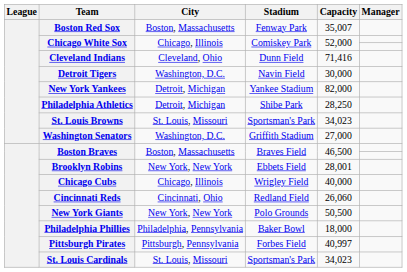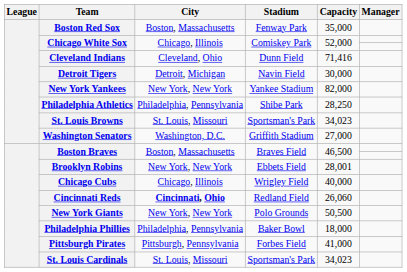(338, 27) 35,007 -> (338, 27) 35,000
(190, 74) Washington, D.C. -> (190, 74) Detroit, Michigan
(190, 89) Detroit, Michigan -> (190, 89) New York, New York
(190, 105) Detroit, Michigan -> (190, 105) Philadelphia, Pennsylvania
(190, 197) normal -> (190, 197) bold
(338, 244) 40,997 -> (338, 244) 41,000
